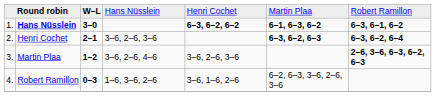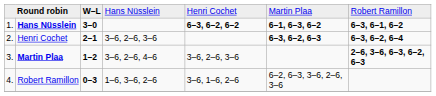(39, 57) normal -> (40, 57) bold
